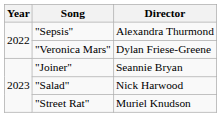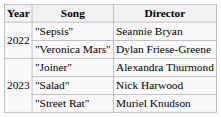(165, 31) Alexandra Thurmond -> (149, 31) Seannie Bryan
(149, 67) Seannie Bryan -> (165, 67) Alexandra Thurmond
